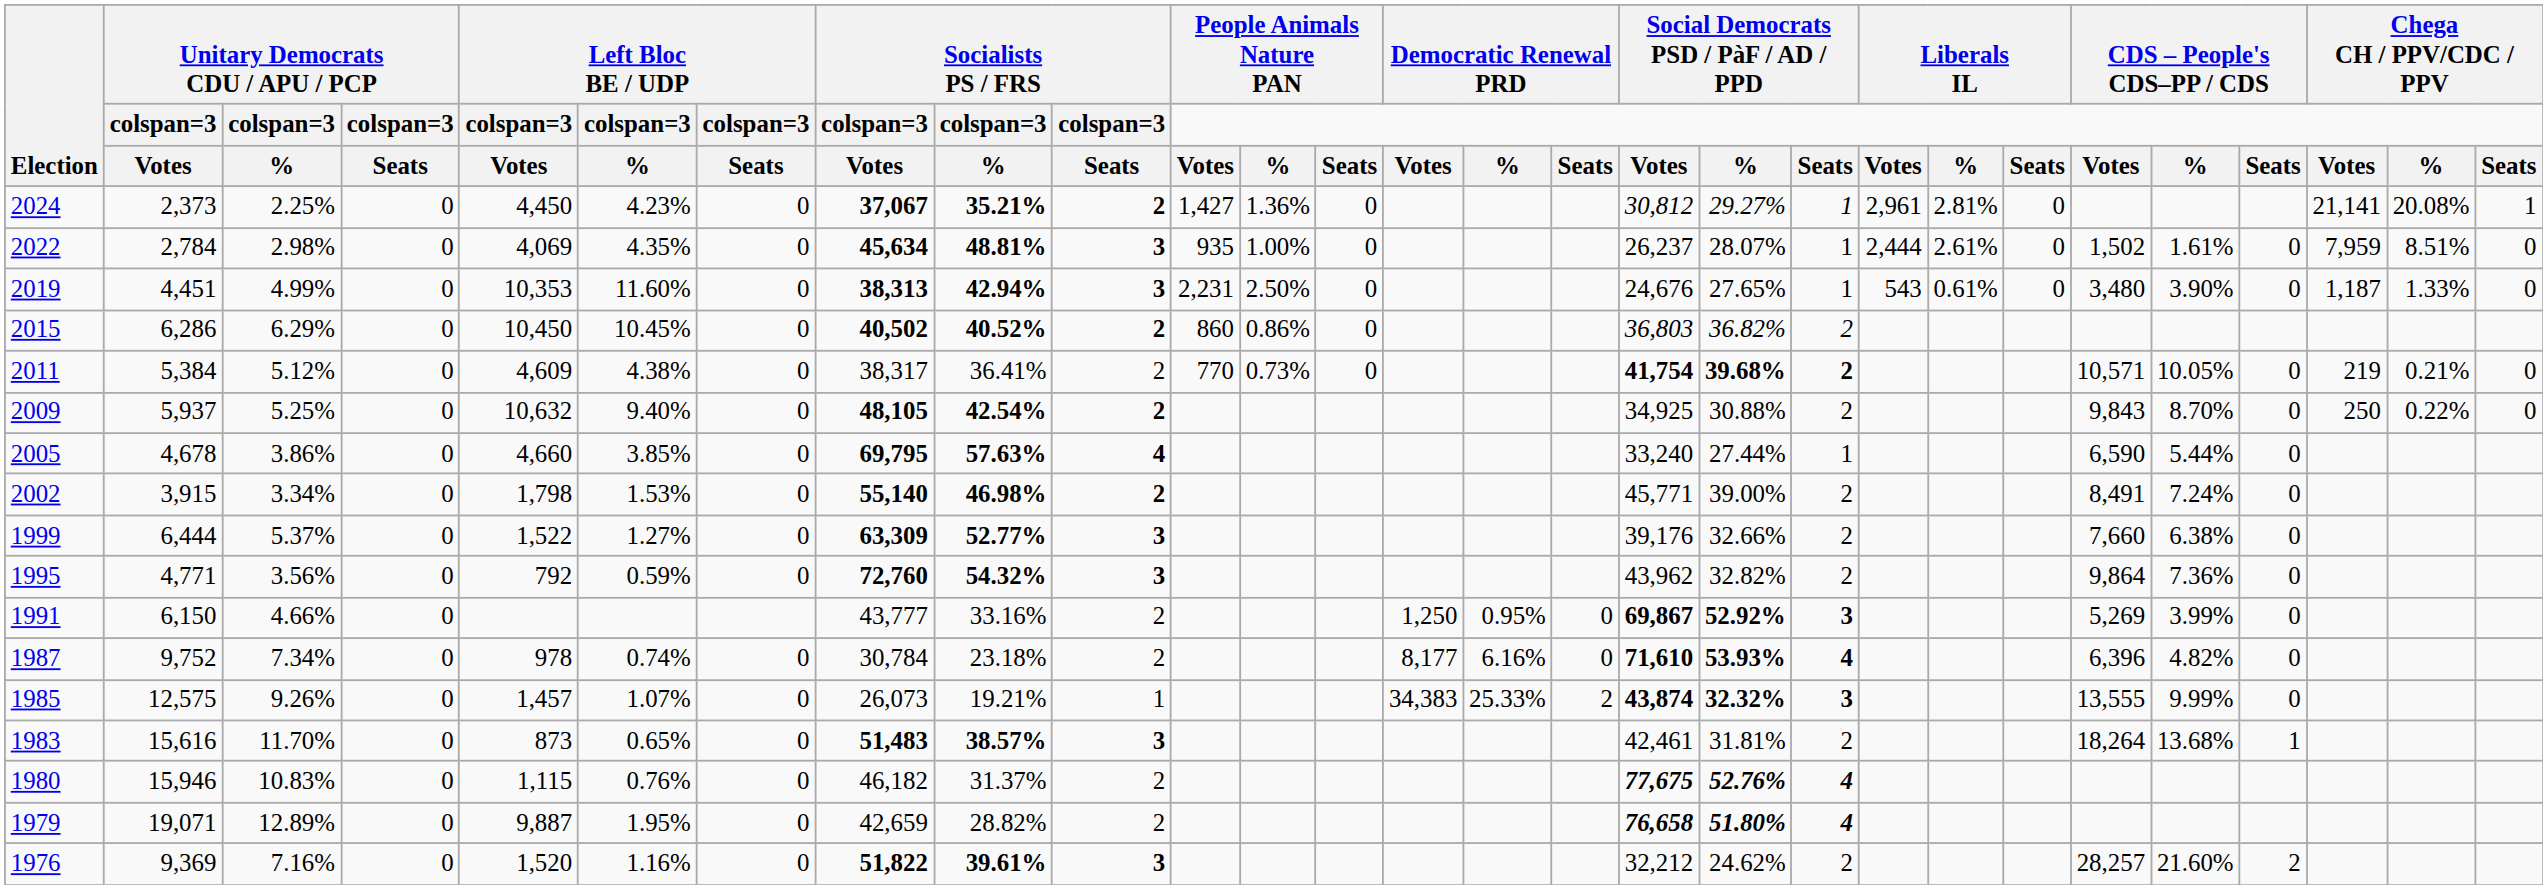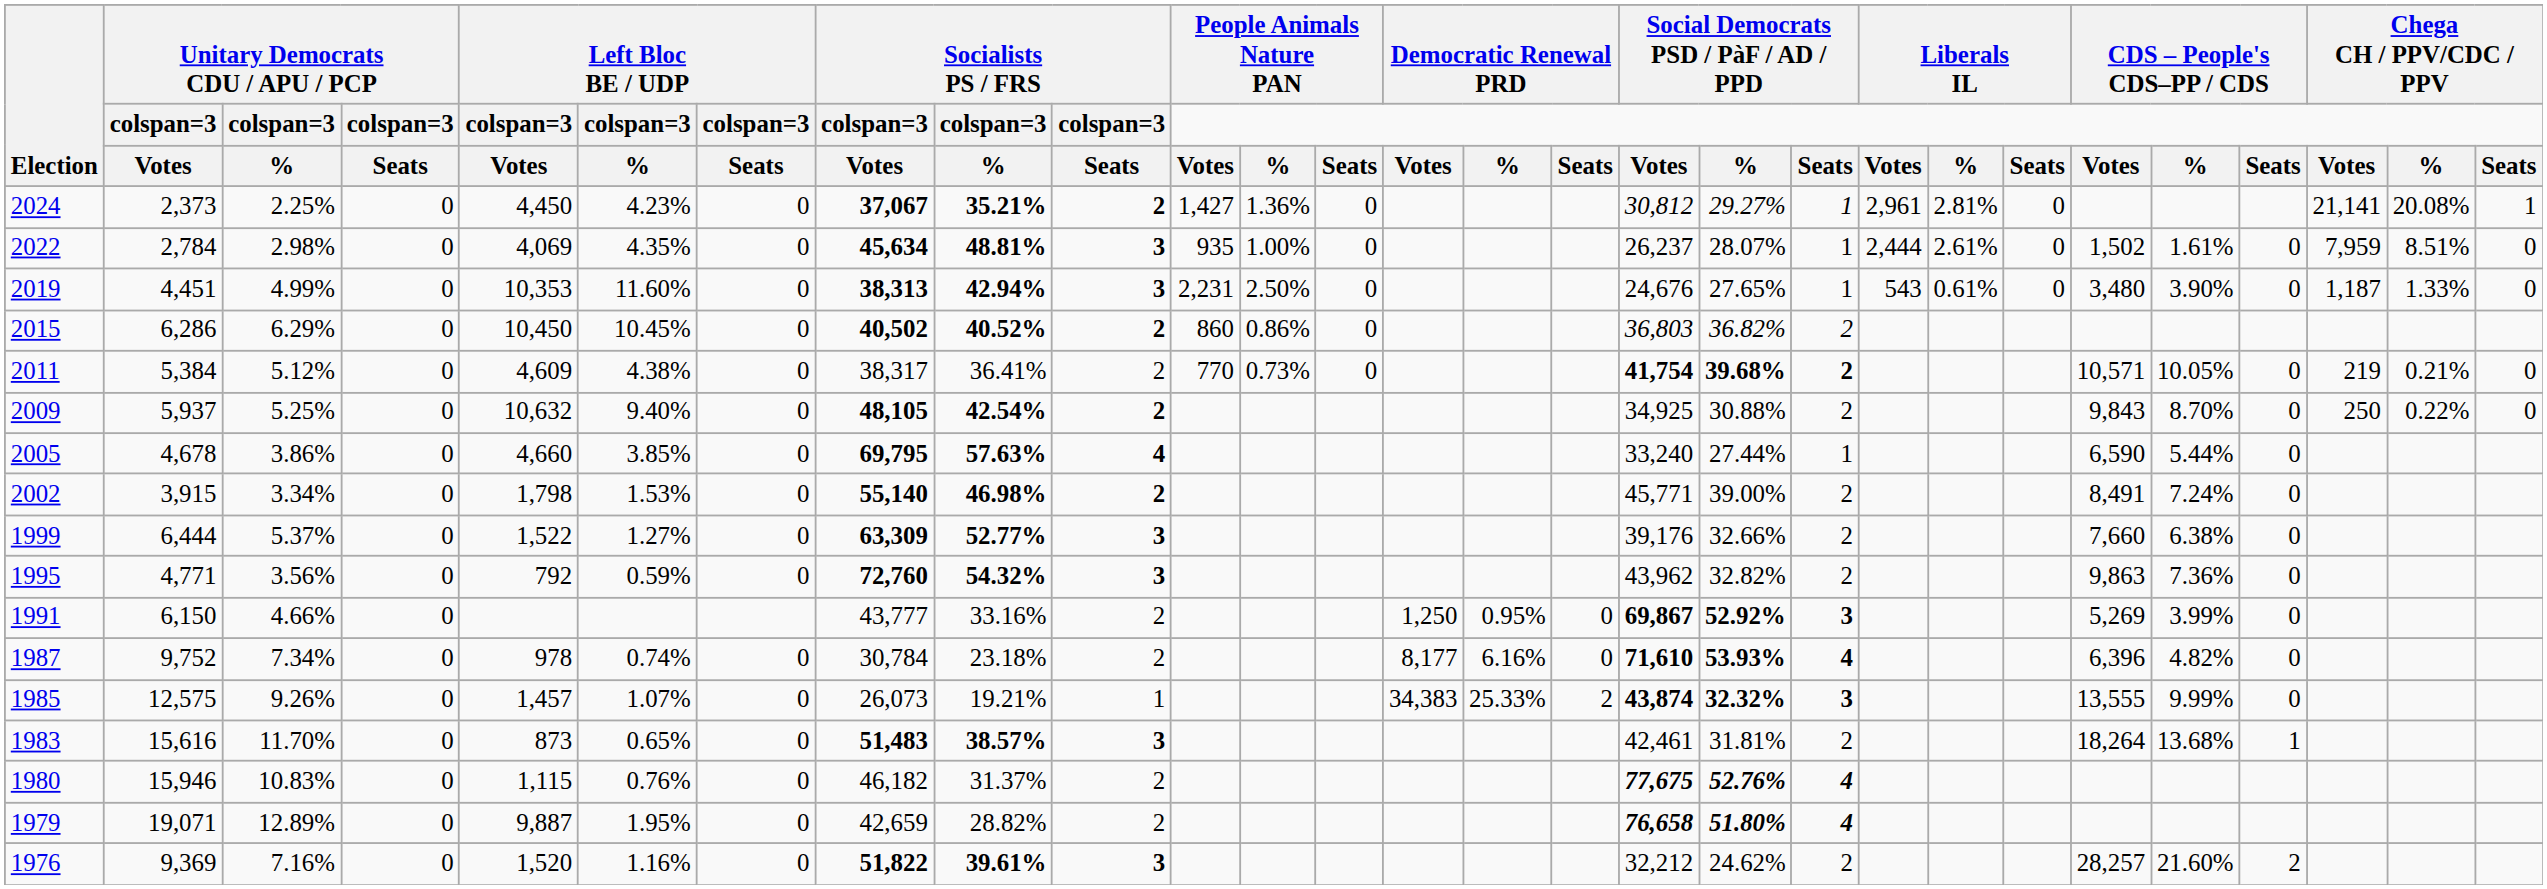(2117, 575) 9,864 -> (2117, 575) 9,863
